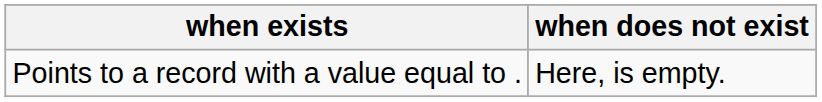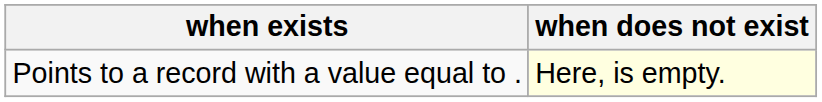(630, 72) no background -> (630, 72) lightyellow background
